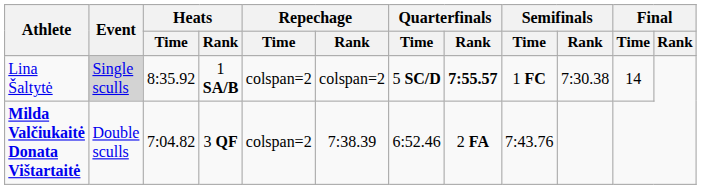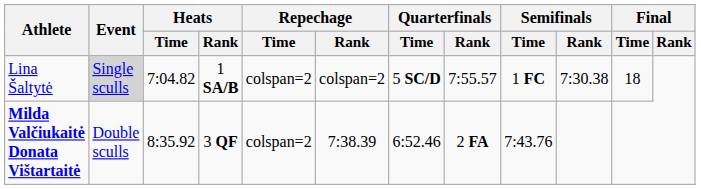(171, 78) 8:35.92 -> (171, 78) 7:04.82
(473, 78) bold -> (472, 78) normal
(633, 78) 14 -> (632, 78) 18
(171, 142) 7:04.82 -> (171, 142) 8:35.92
